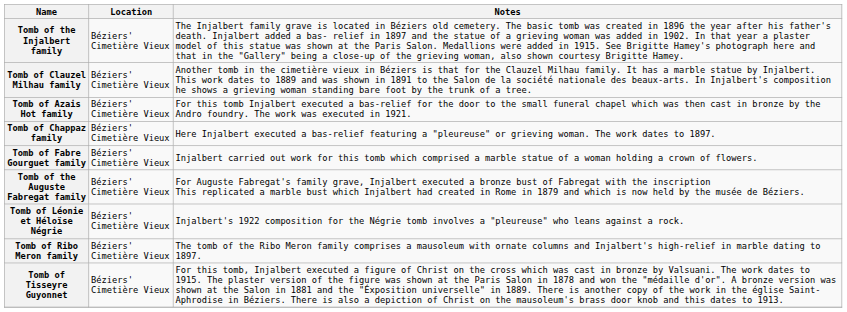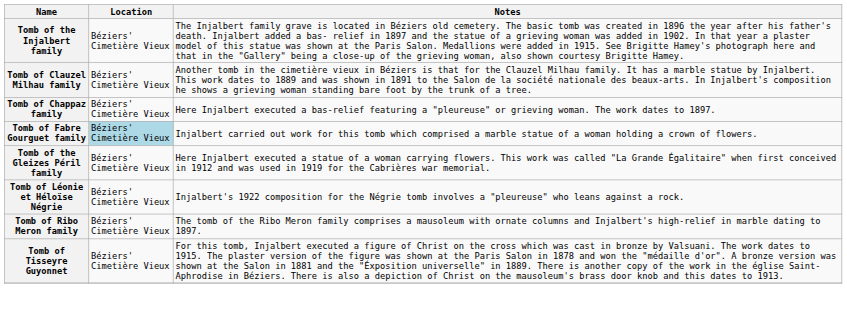- row: (47, 109)
(130, 158) no background -> (130, 134) lightblue background
- row: (47, 187)
+ row: (47, 163)
